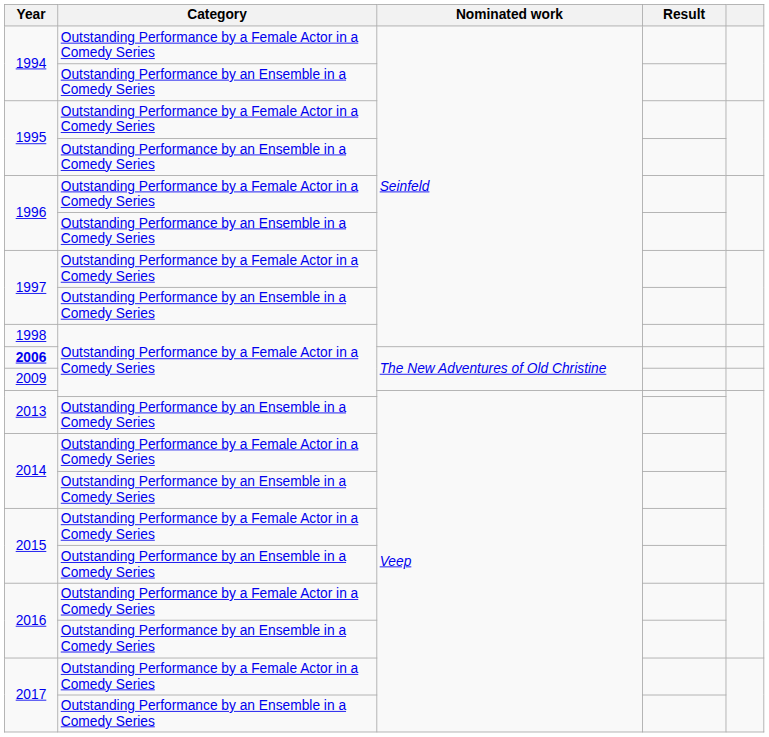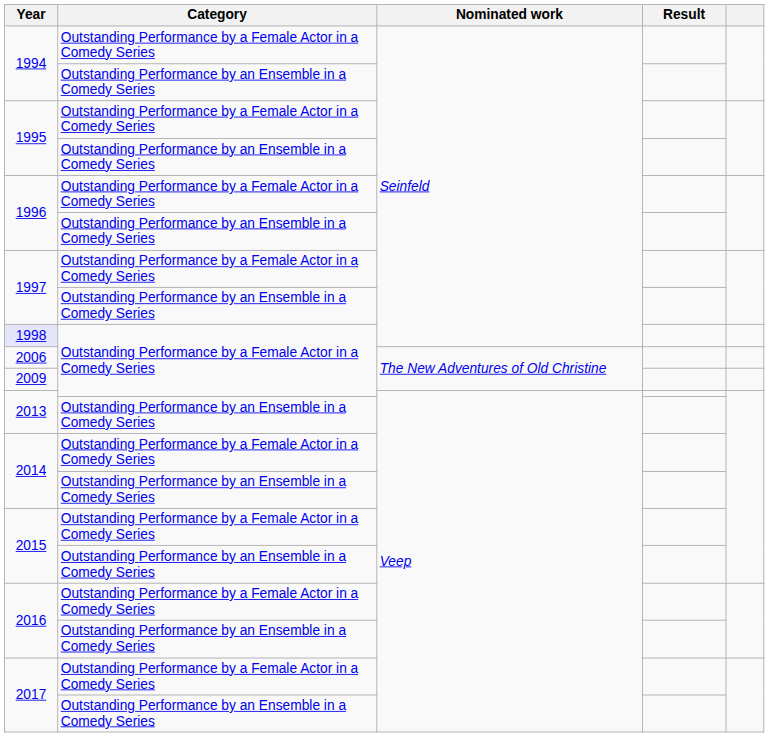(31, 335) no background -> (31, 335) lavender background
(31, 357) bold -> (31, 357) normal
